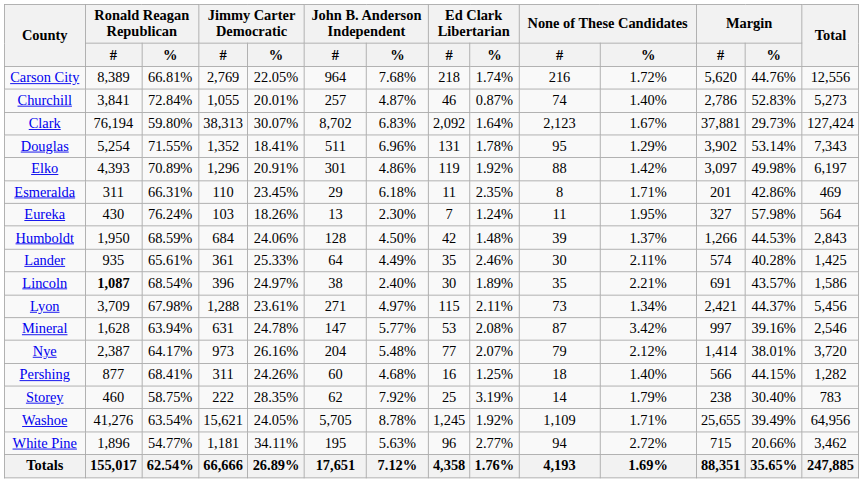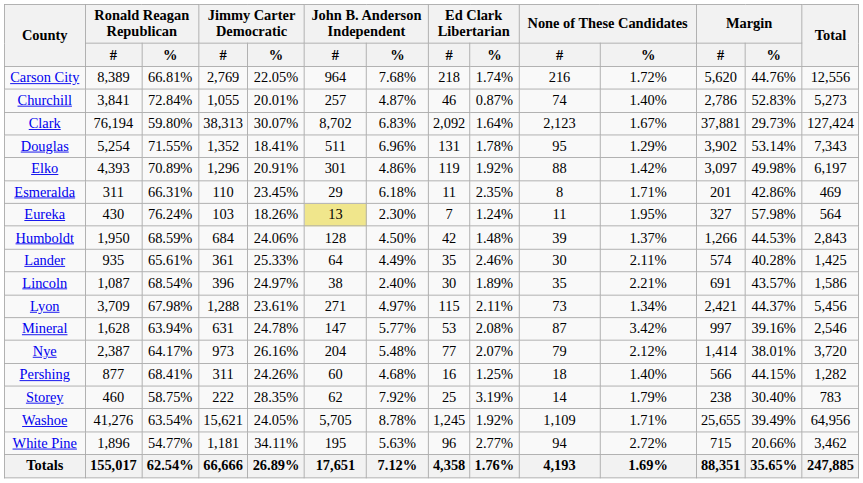(335, 214) no background -> (335, 214) khaki background
(113, 283) bold -> (113, 283) normal
